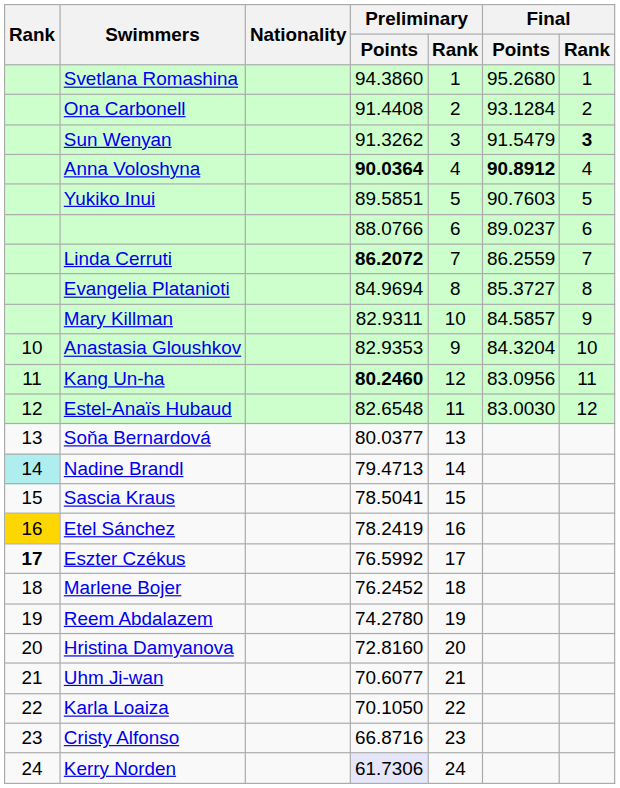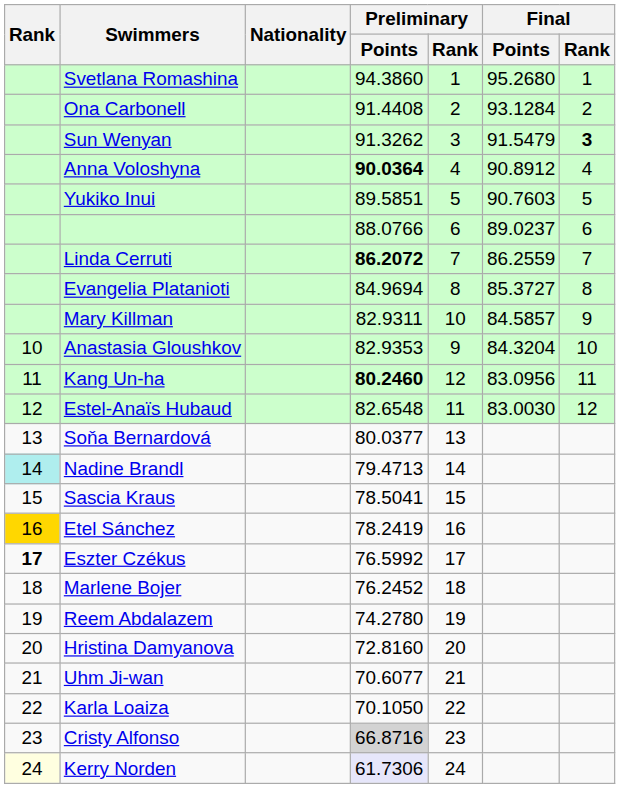(521, 169) bold -> (521, 169) normal
(389, 738) no background -> (389, 738) lightgrey background
(32, 768) no background -> (32, 768) lightyellow background
